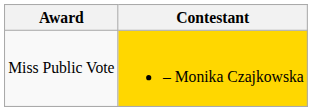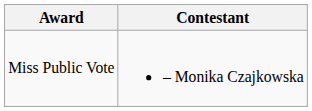(213, 78) gold background -> (213, 78) no background
